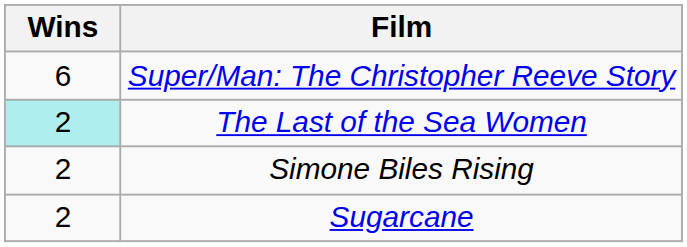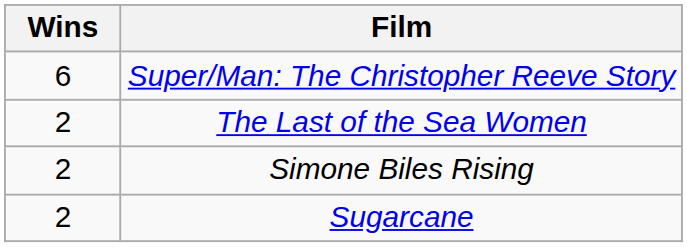(63, 122) paleturquoise background -> (63, 122) no background
